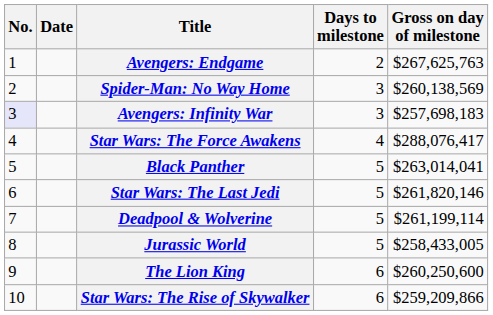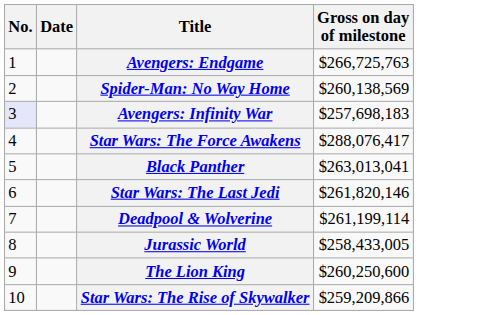- column: (350, 26)
(438, 62) $267,625,763 -> (364, 62) $266,725,763
(438, 166) $263,014,041 -> (364, 166) $263,013,041
